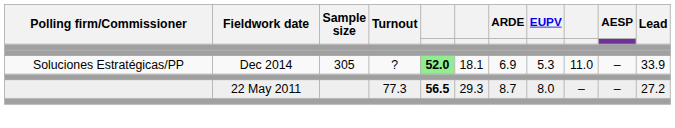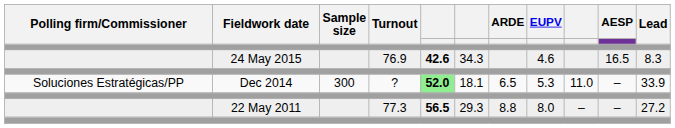+ row: (266, 59)
(344, 65) 305 -> (344, 83) 300
(508, 65) 6.9 -> (508, 83) 6.5
(508, 89) 8.7 -> (508, 108) 8.8
